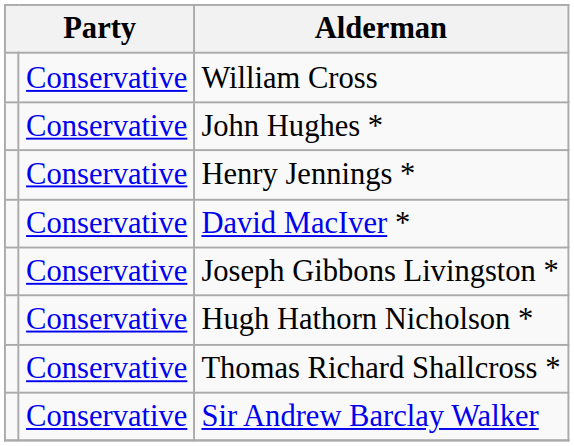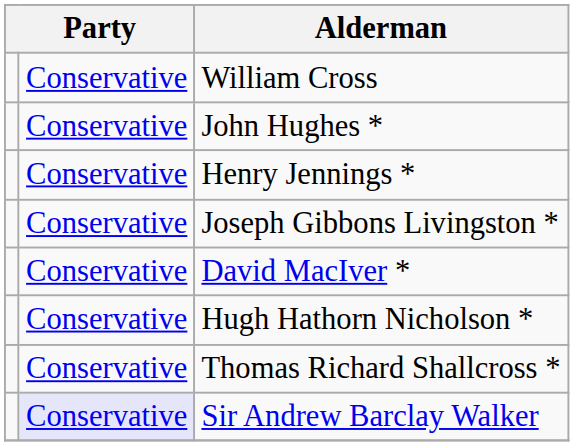rows swapped: (380, 271) <-> (306, 222)
(107, 416) no background -> (107, 416) lavender background
